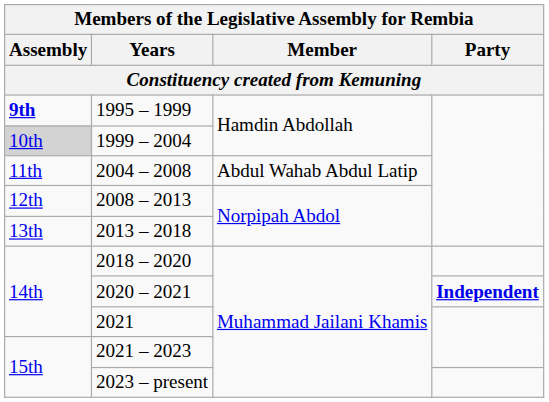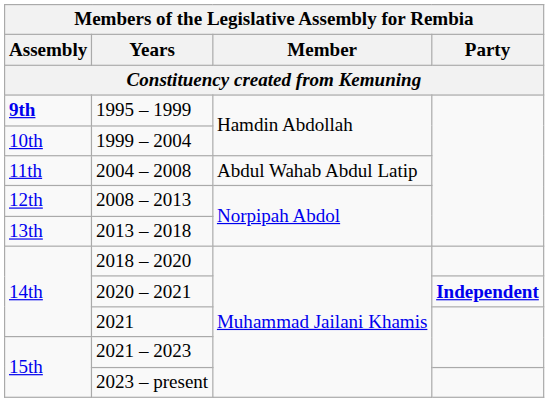(26, 140) lightgrey background -> (26, 140) no background
